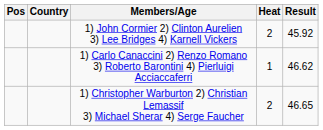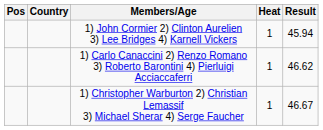(269, 34) 2 -> (269, 34) 1
(300, 34) 45.92 -> (300, 34) 45.94
(269, 105) 2 -> (269, 105) 1
(300, 105) 46.65 -> (300, 105) 46.67
